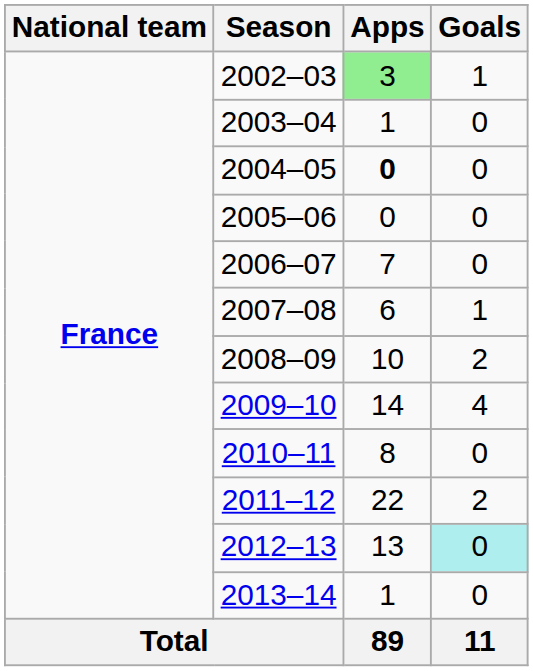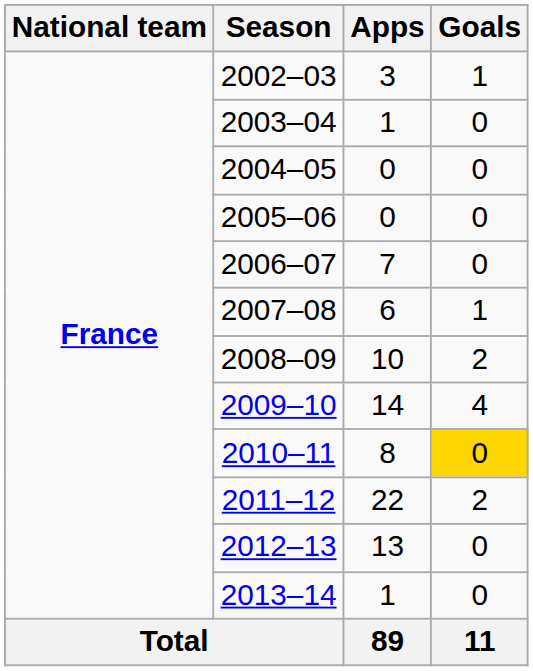(387, 75) lightgreen background -> (387, 75) no background
(387, 169) bold -> (387, 169) normal
(480, 452) no background -> (480, 452) gold background
(480, 547) paleturquoise background -> (480, 547) no background
